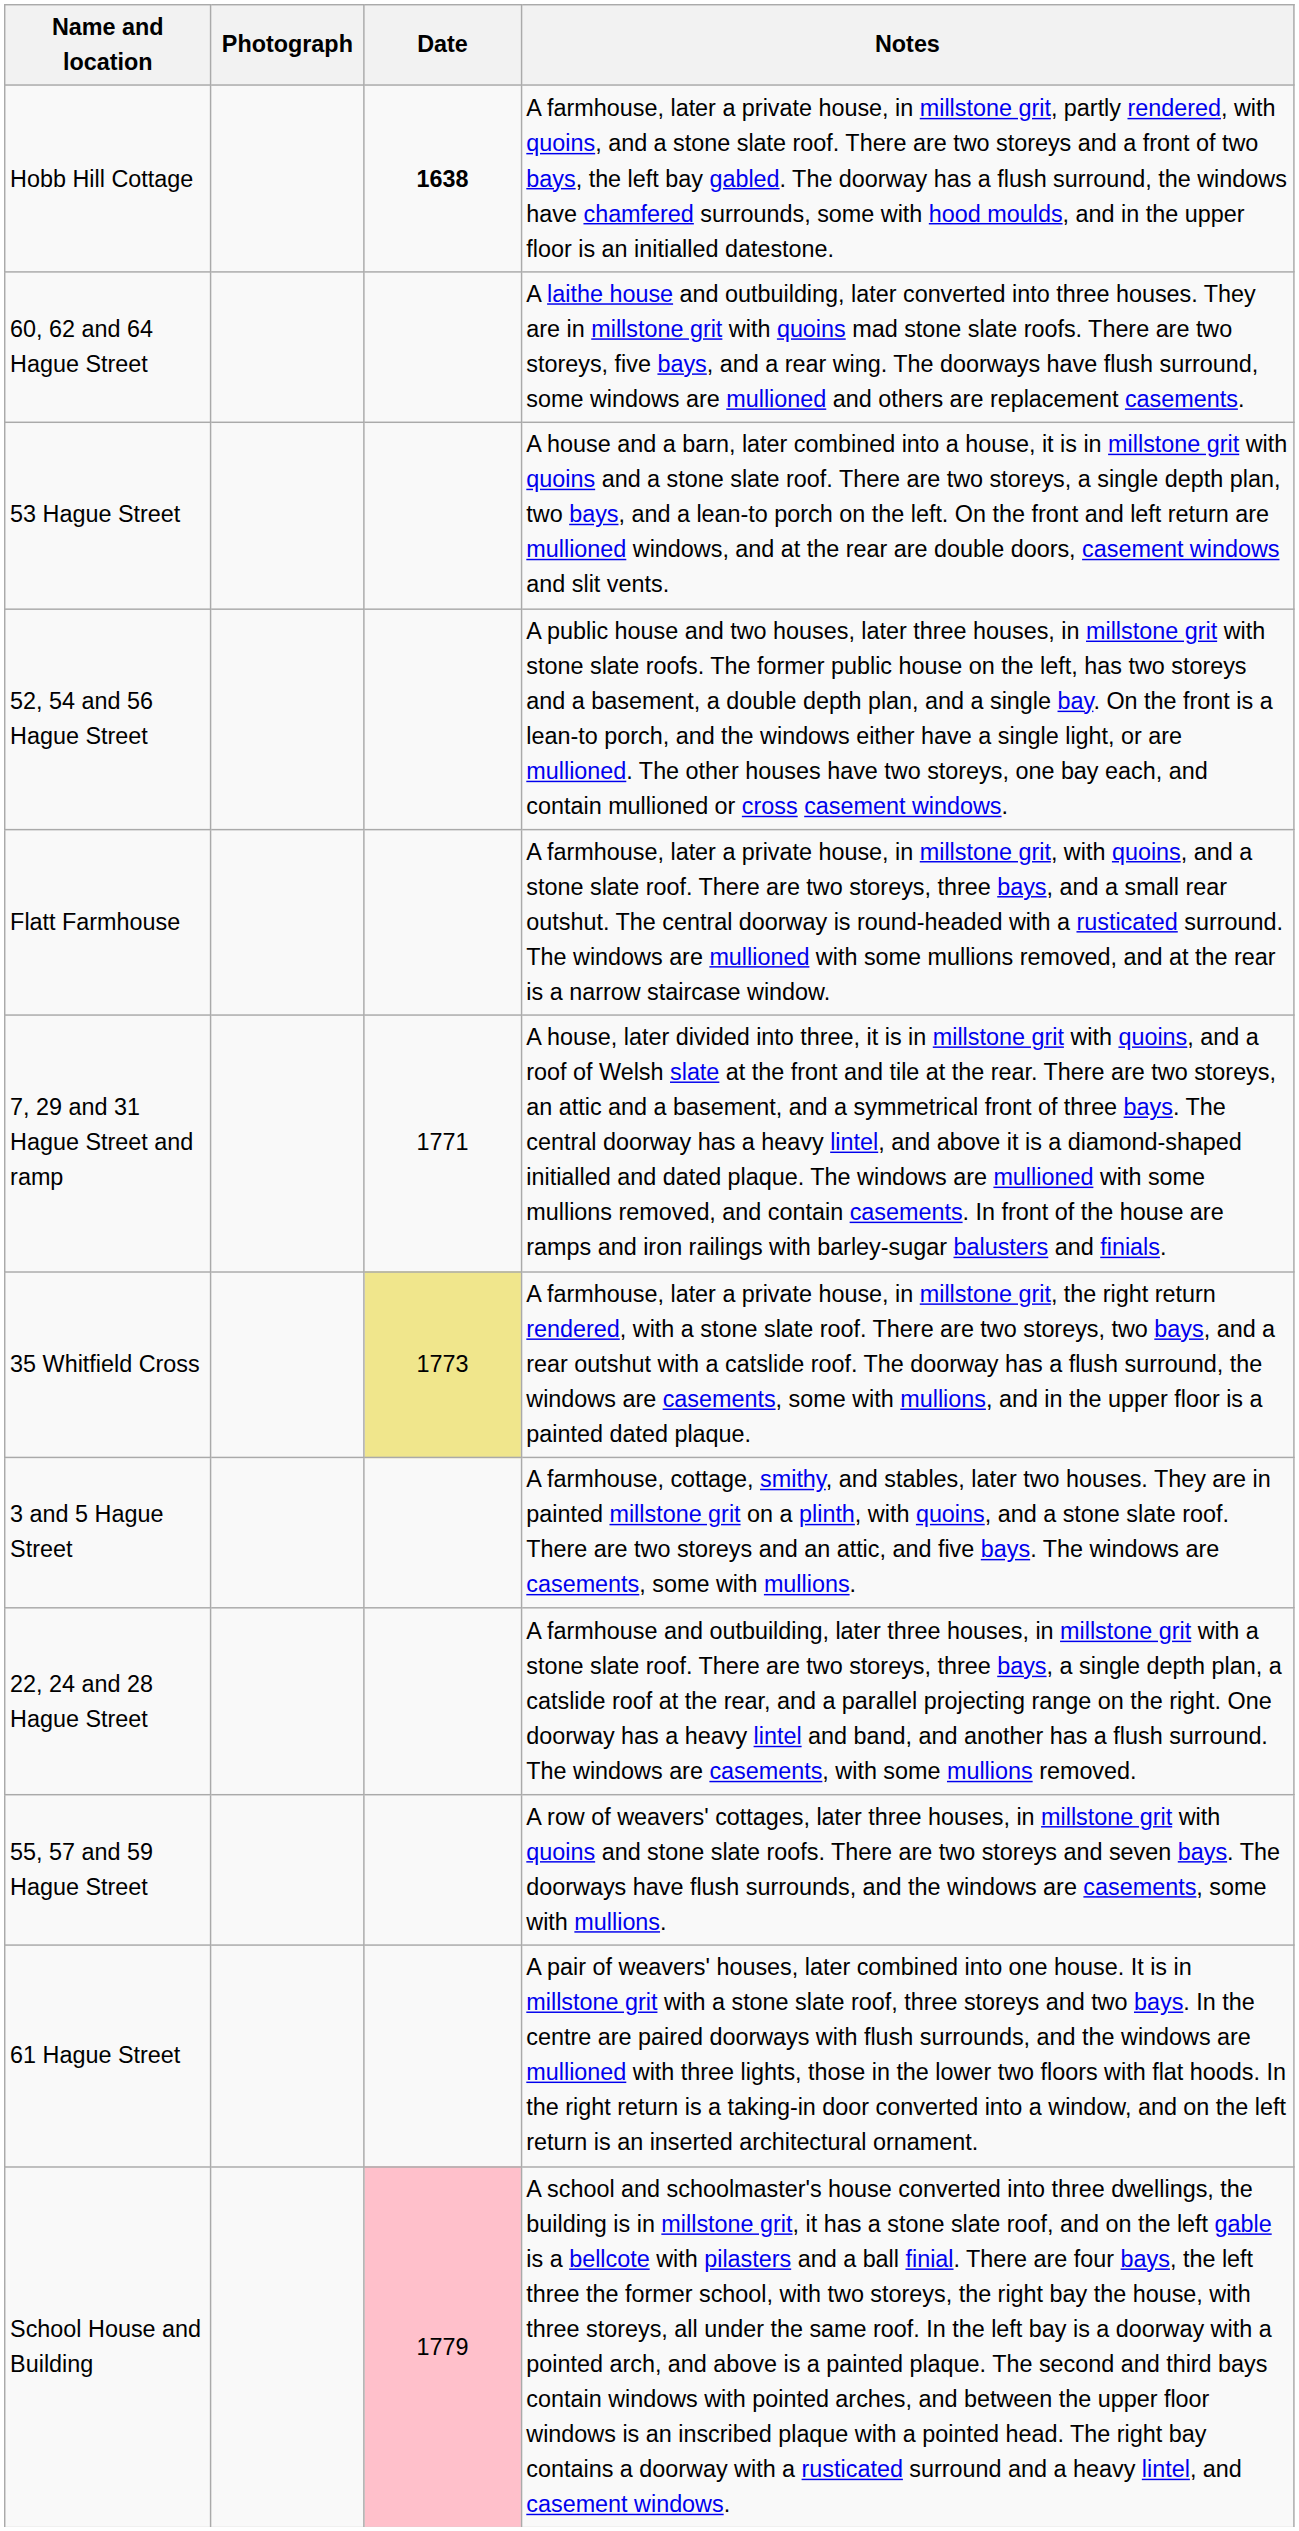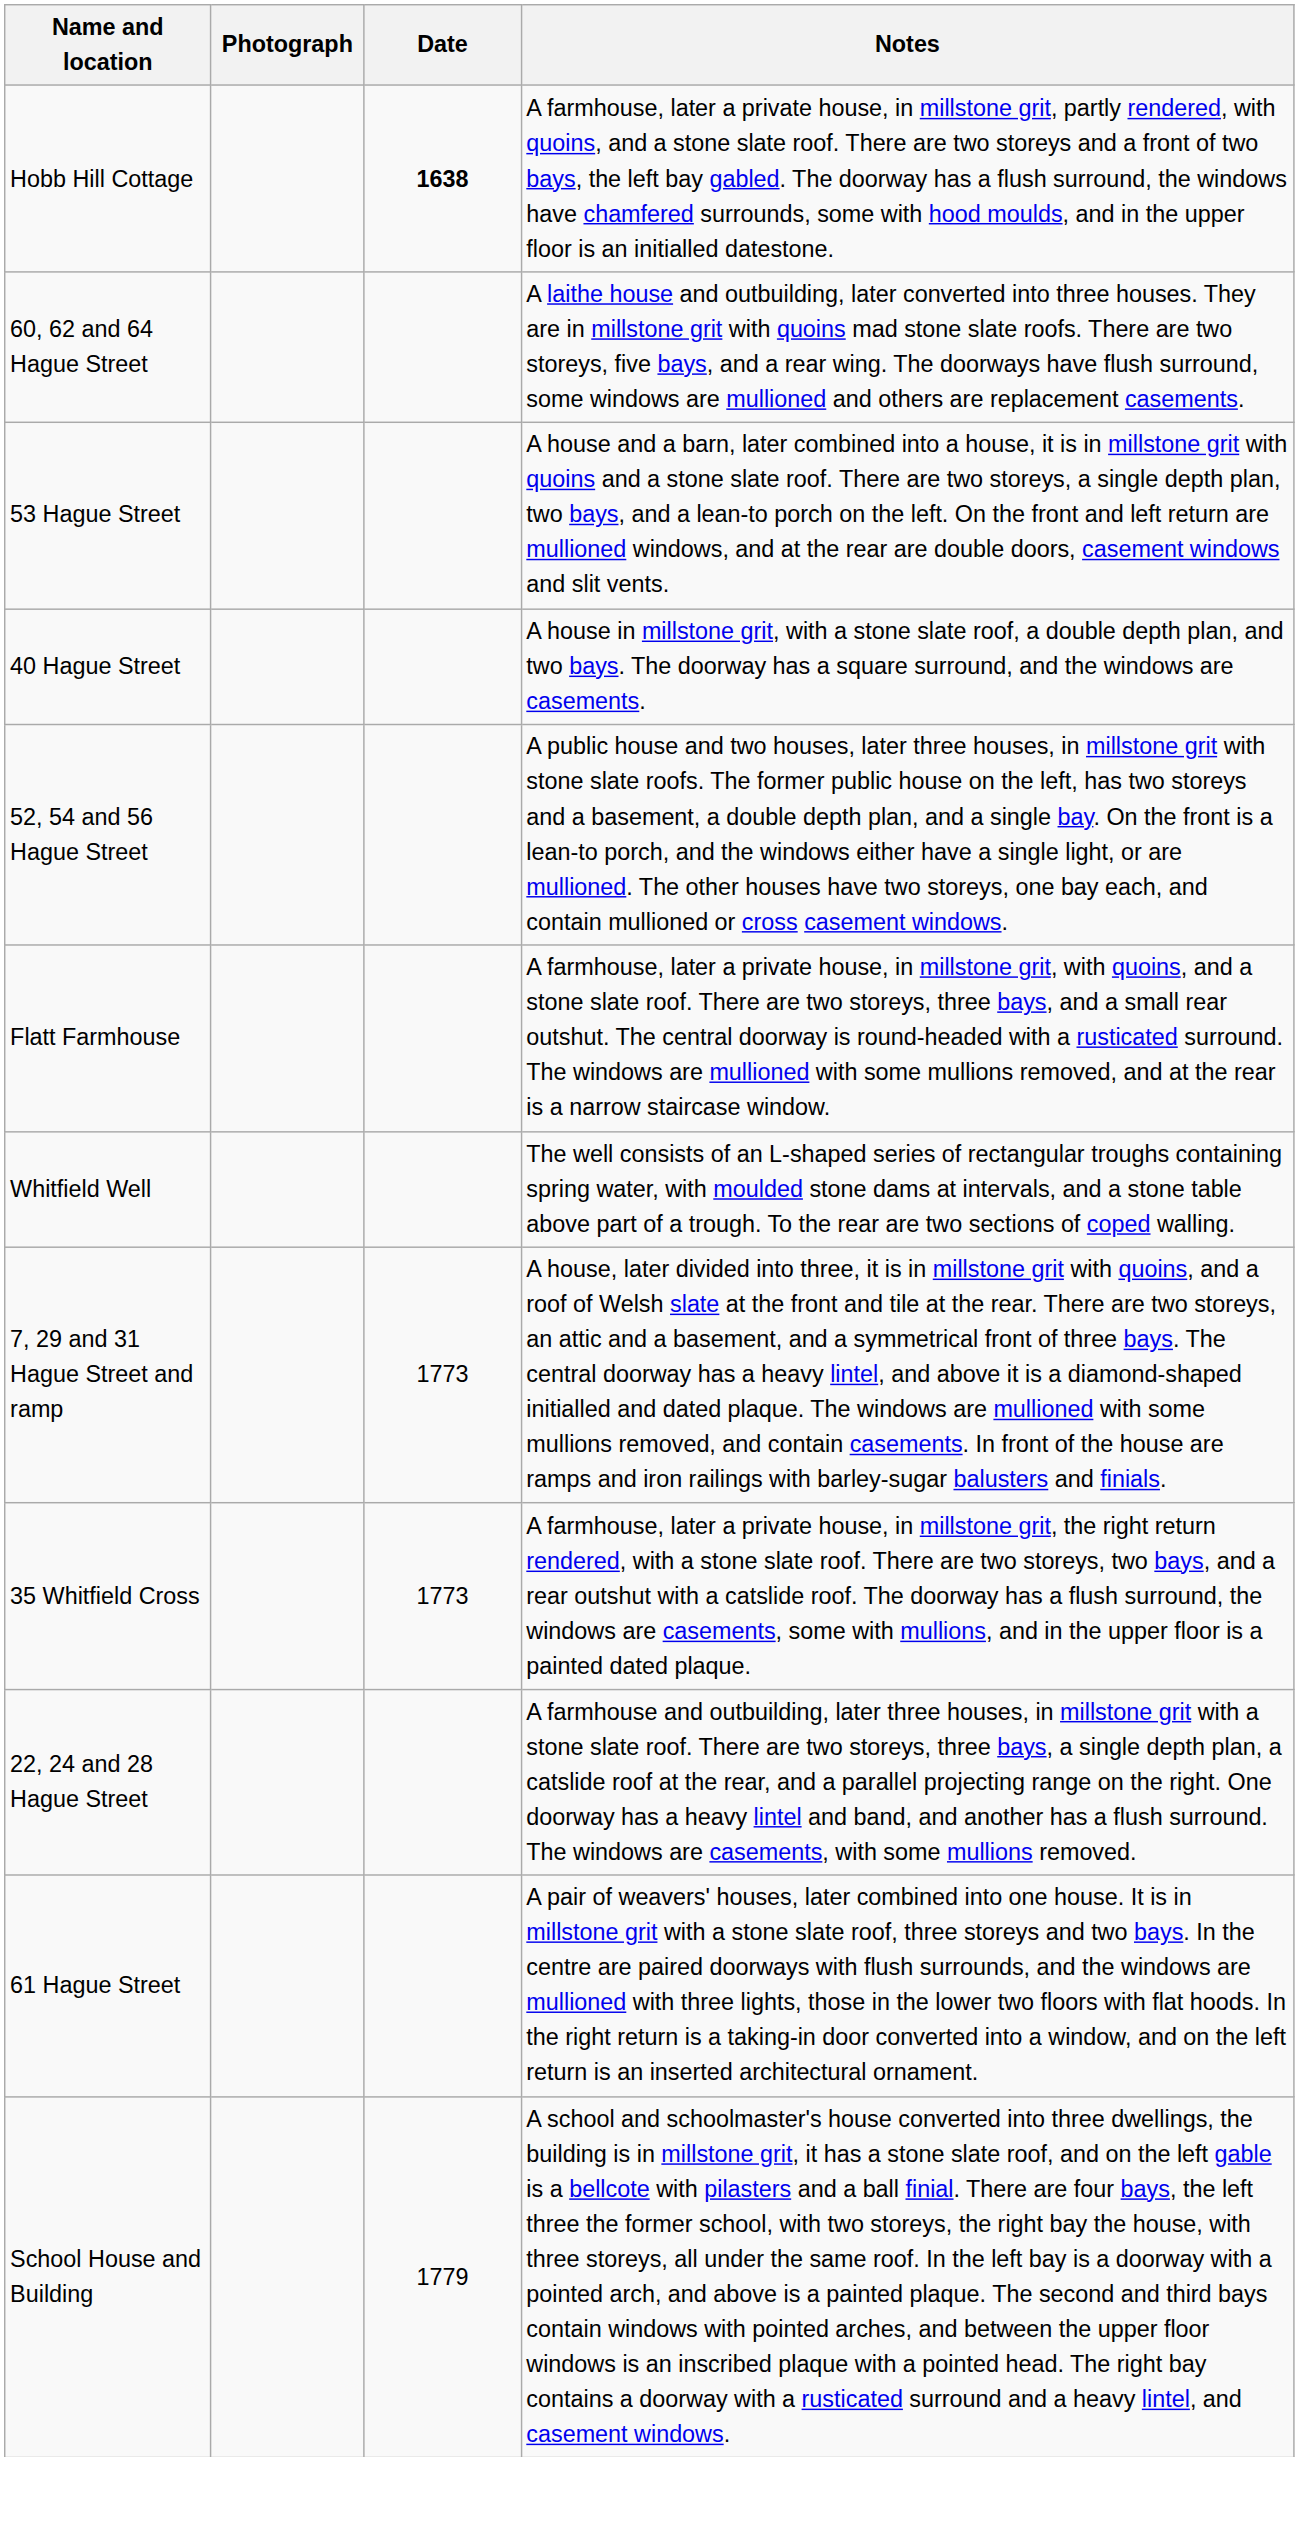+ row: (95, 666)
+ row: (81, 1189)
(442, 1143) 1771 -> (442, 1374) 1773
(442, 1364) khaki background -> (442, 1595) no background
- row: (87, 1532)
- row: (82, 1869)
(442, 2346) pink background -> (442, 2276) no background
